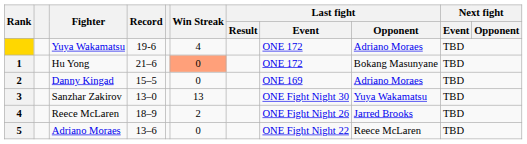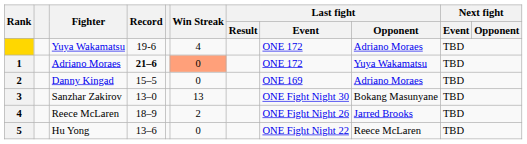(71, 63) Hu Yong -> (86, 63) Adriano Moraes
(146, 63) normal -> (146, 63) bold
(396, 63) Bokang Masunyane -> (390, 63) Yuya Wakamatsu
(390, 97) Yuya Wakamatsu -> (396, 97) Bokang Masunyane
(86, 130) Adriano Moraes -> (71, 130) Hu Yong
